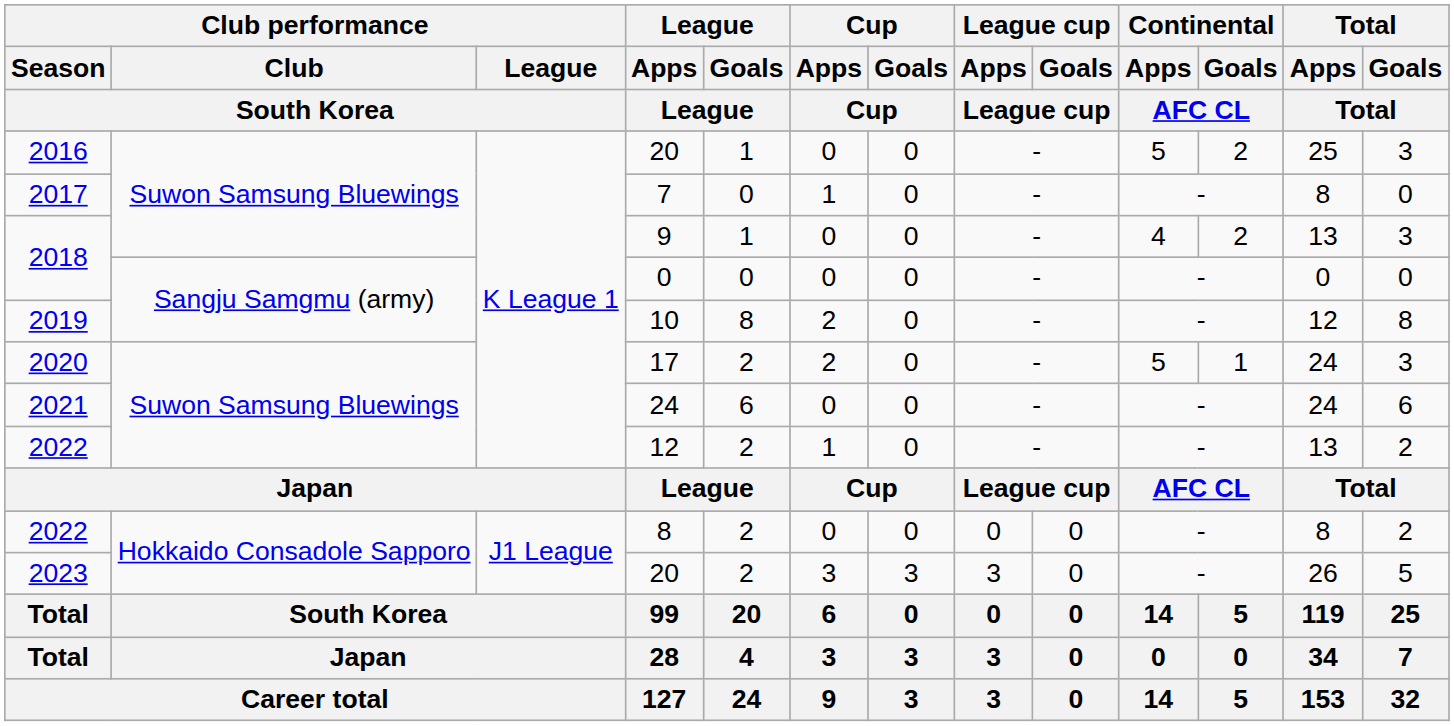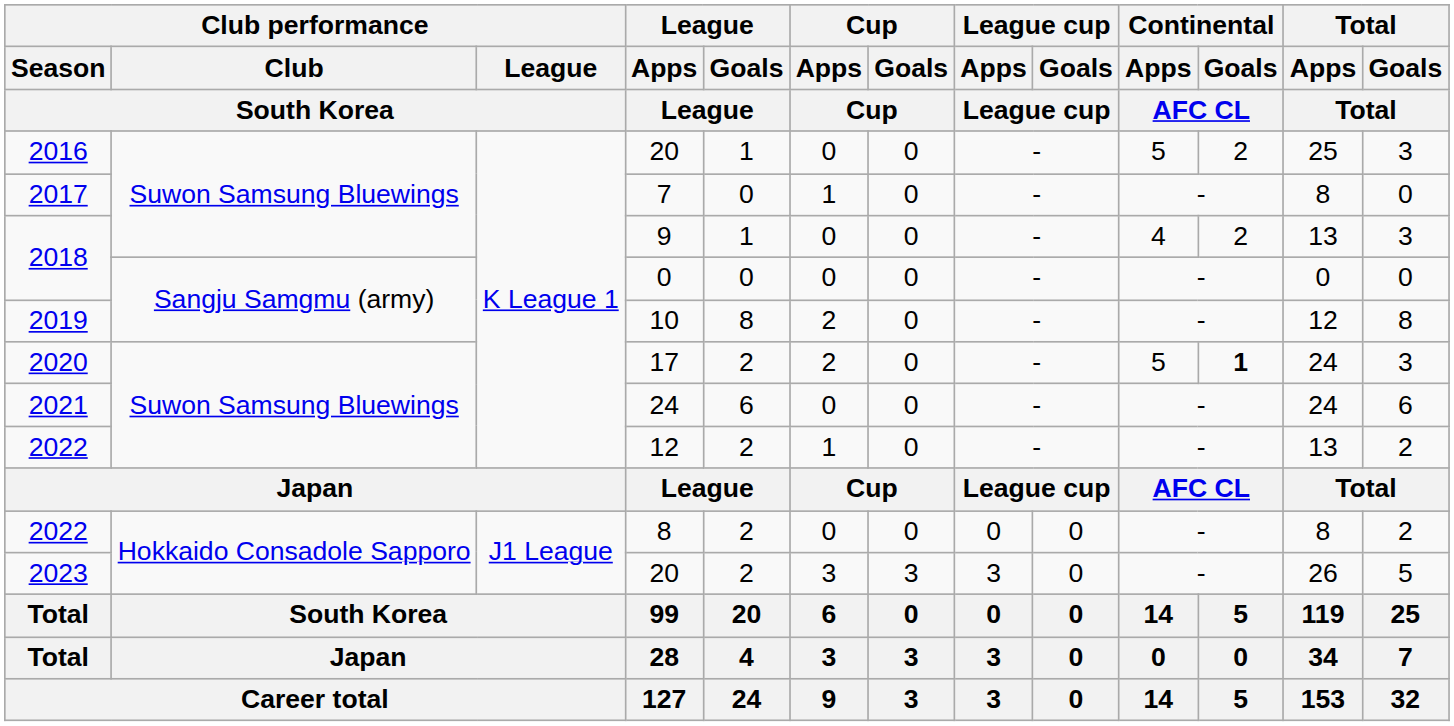(1241, 362) normal -> (1241, 362) bold
